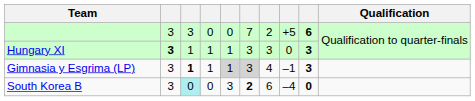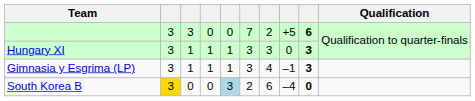(171, 50) bold -> (171, 50) normal
(190, 68) bold -> (190, 68) normal
(230, 68) lightgrey background -> (230, 68) no background
(250, 68) lightgrey background -> (250, 68) no background
(171, 86) no background -> (171, 86) gold background
(190, 86) paleturquoise background -> (190, 86) no background
(230, 86) no background -> (230, 86) lightblue background
(250, 86) bold -> (250, 86) normal
